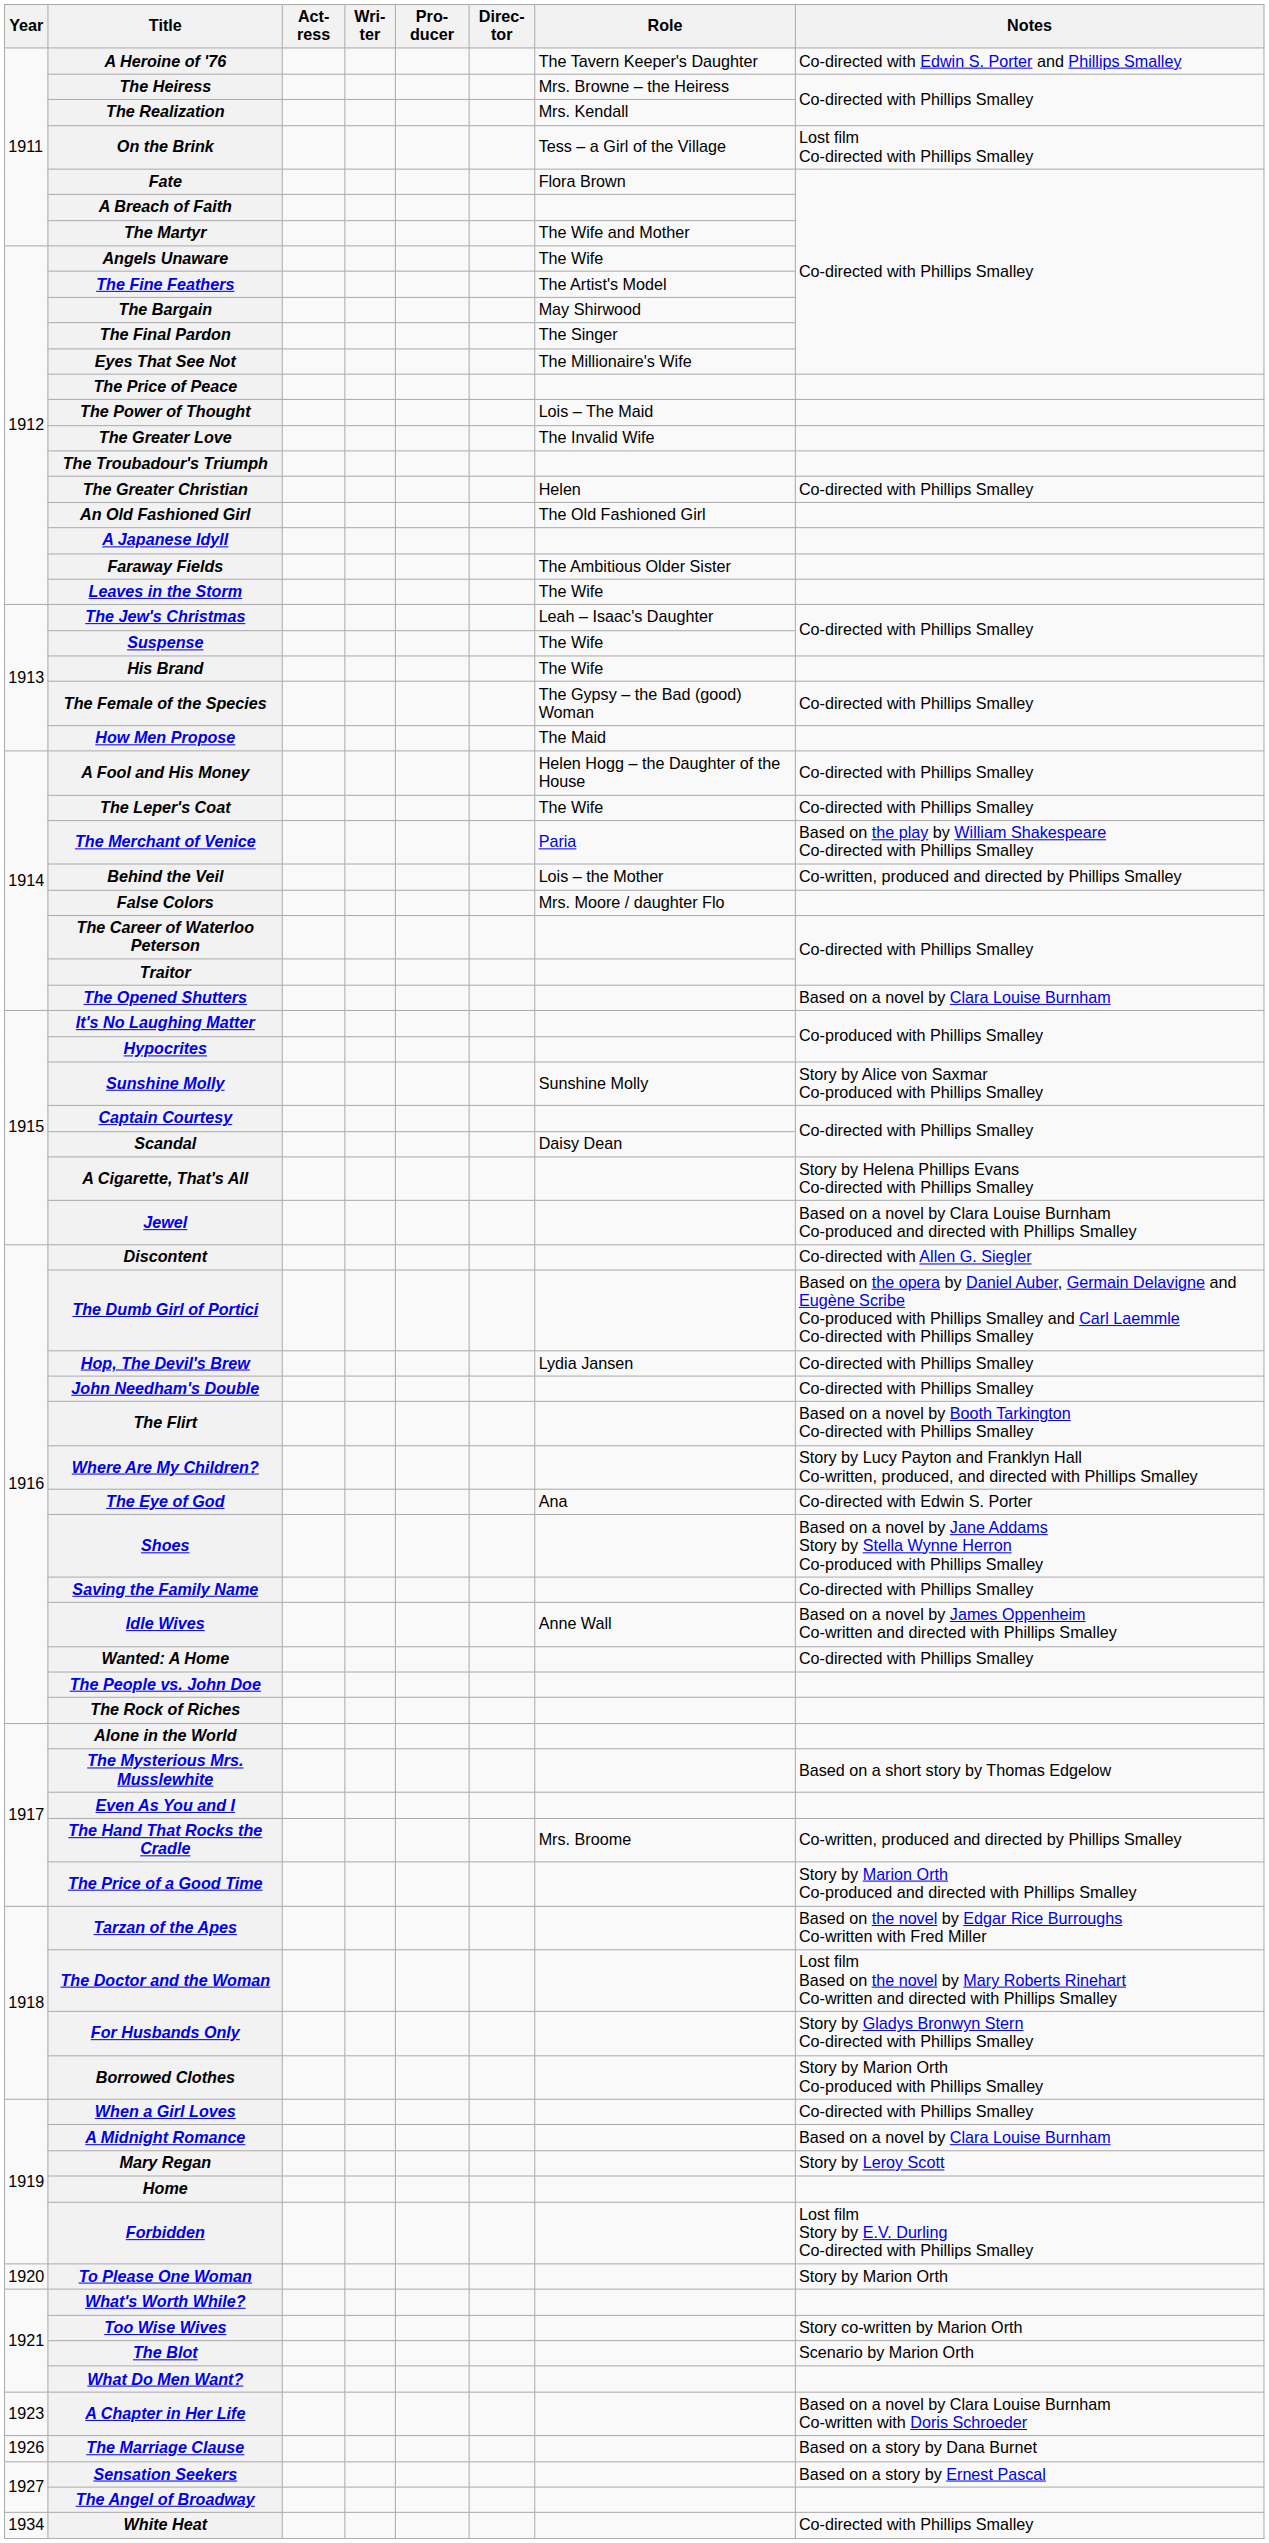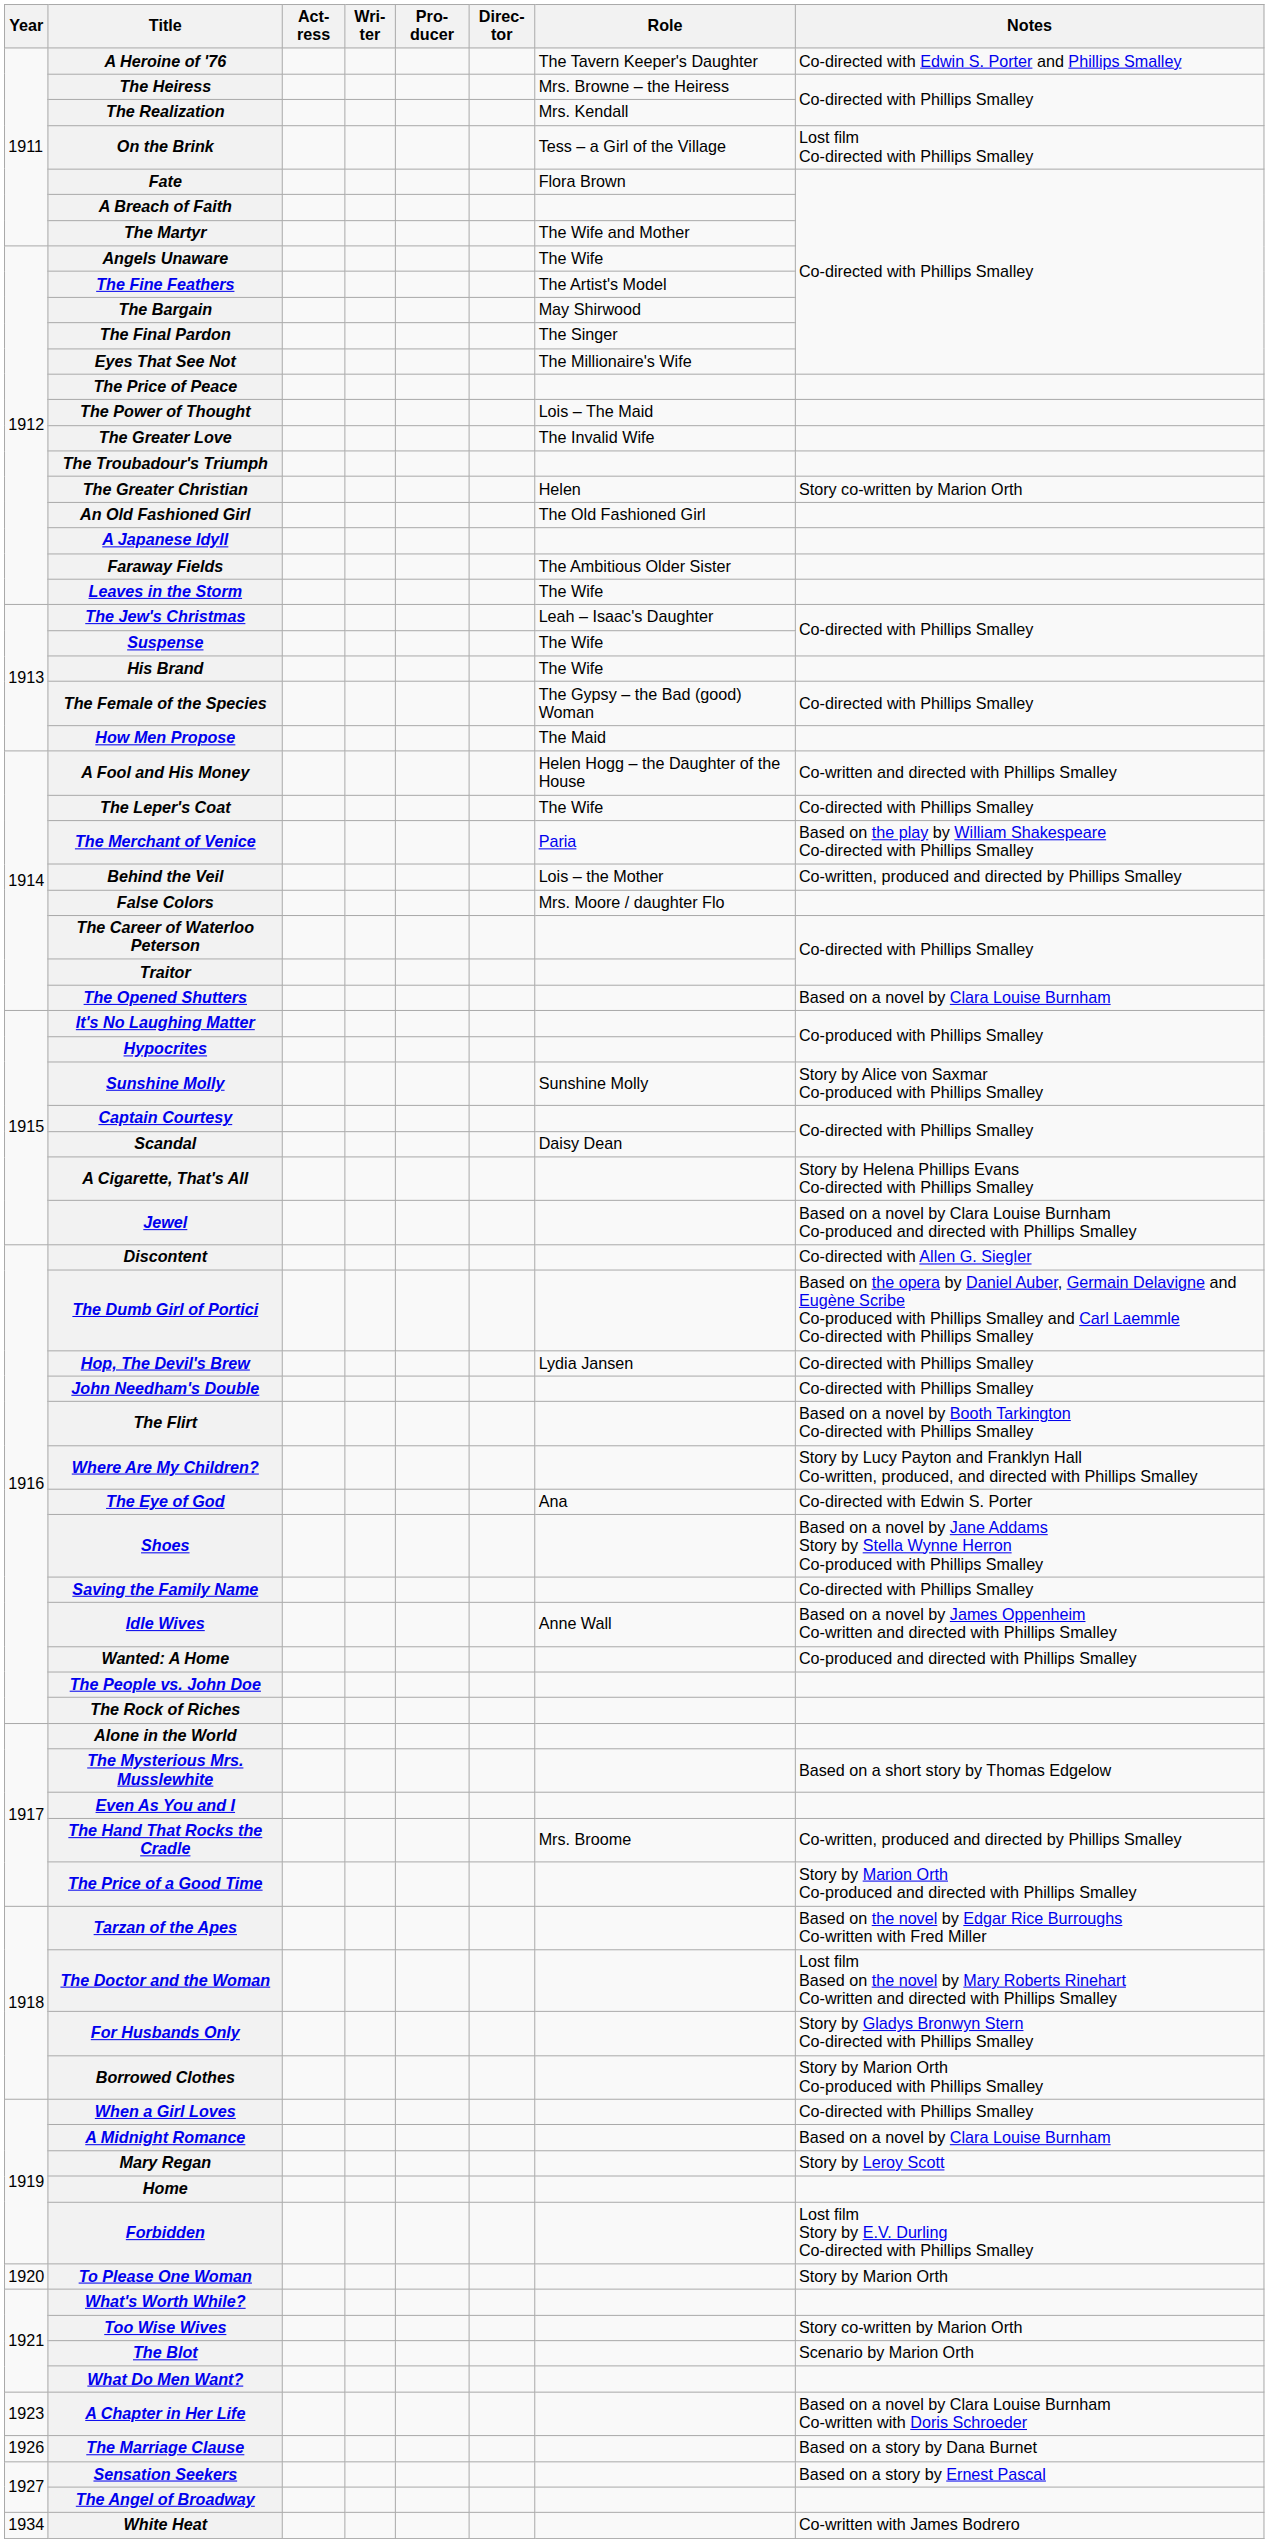(916, 489) Co-directed with Phillips Smalley -> (911, 489) Story co-written by Marion Orth
(916, 772) Co-directed with Phillips Smalley -> (958, 772) Co-written and directed with Phillips Smalley
(916, 1659) Co-directed with Phillips Smalley -> (968, 1659) Co-produced and directed with Phillips Smalley
(916, 2525) Co-directed with Phillips Smalley -> (909, 2525) Co-written with James Bodrero
